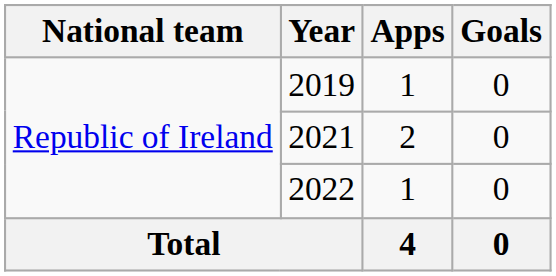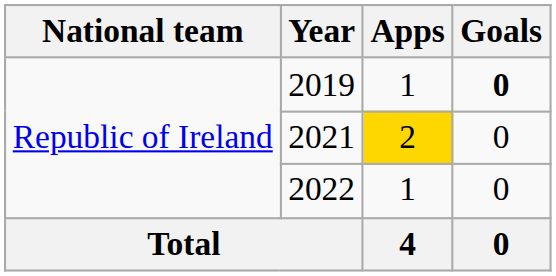(501, 84) normal -> (501, 84) bold
(408, 137) no background -> (408, 137) gold background
